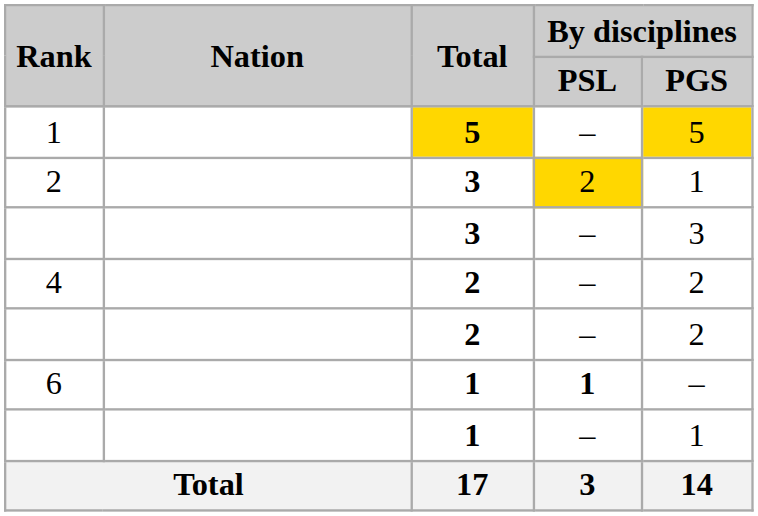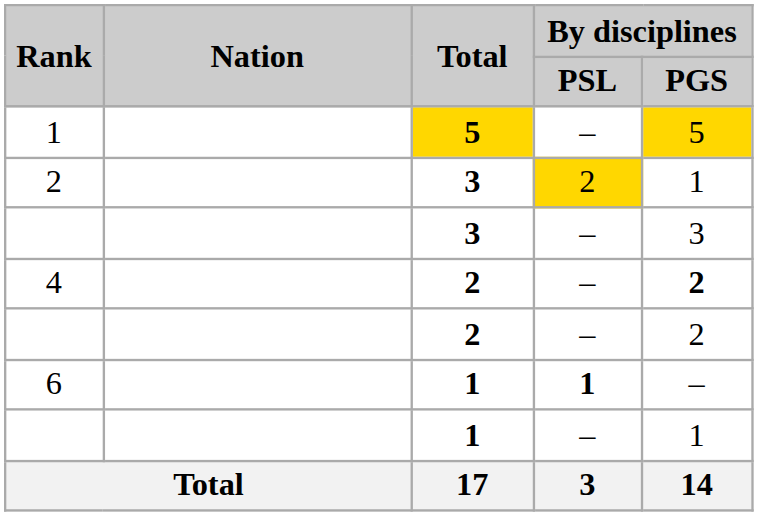(697, 283) normal -> (697, 283) bold
